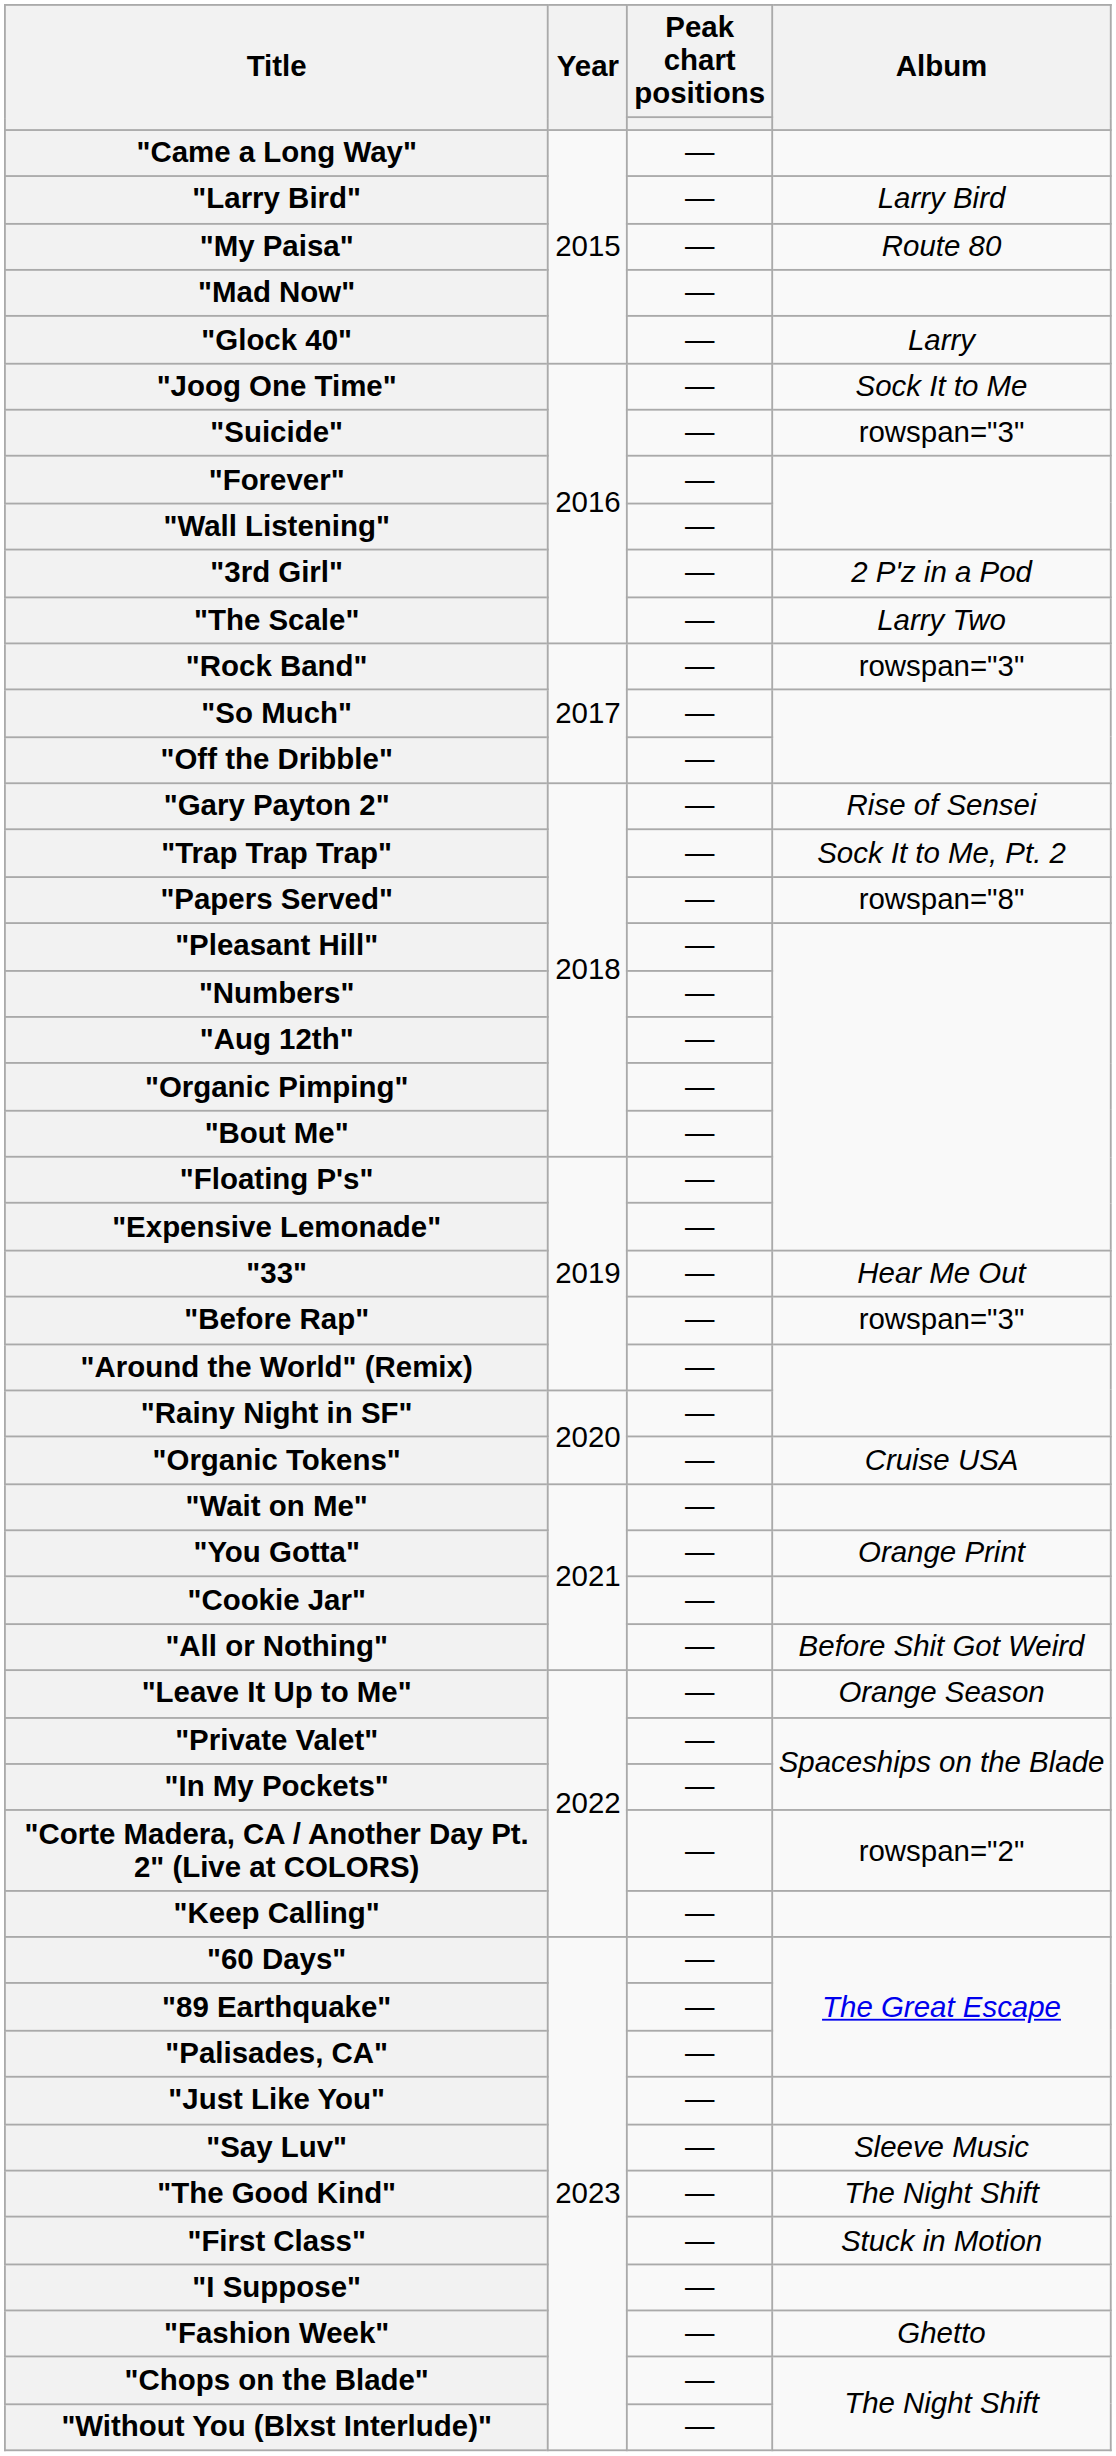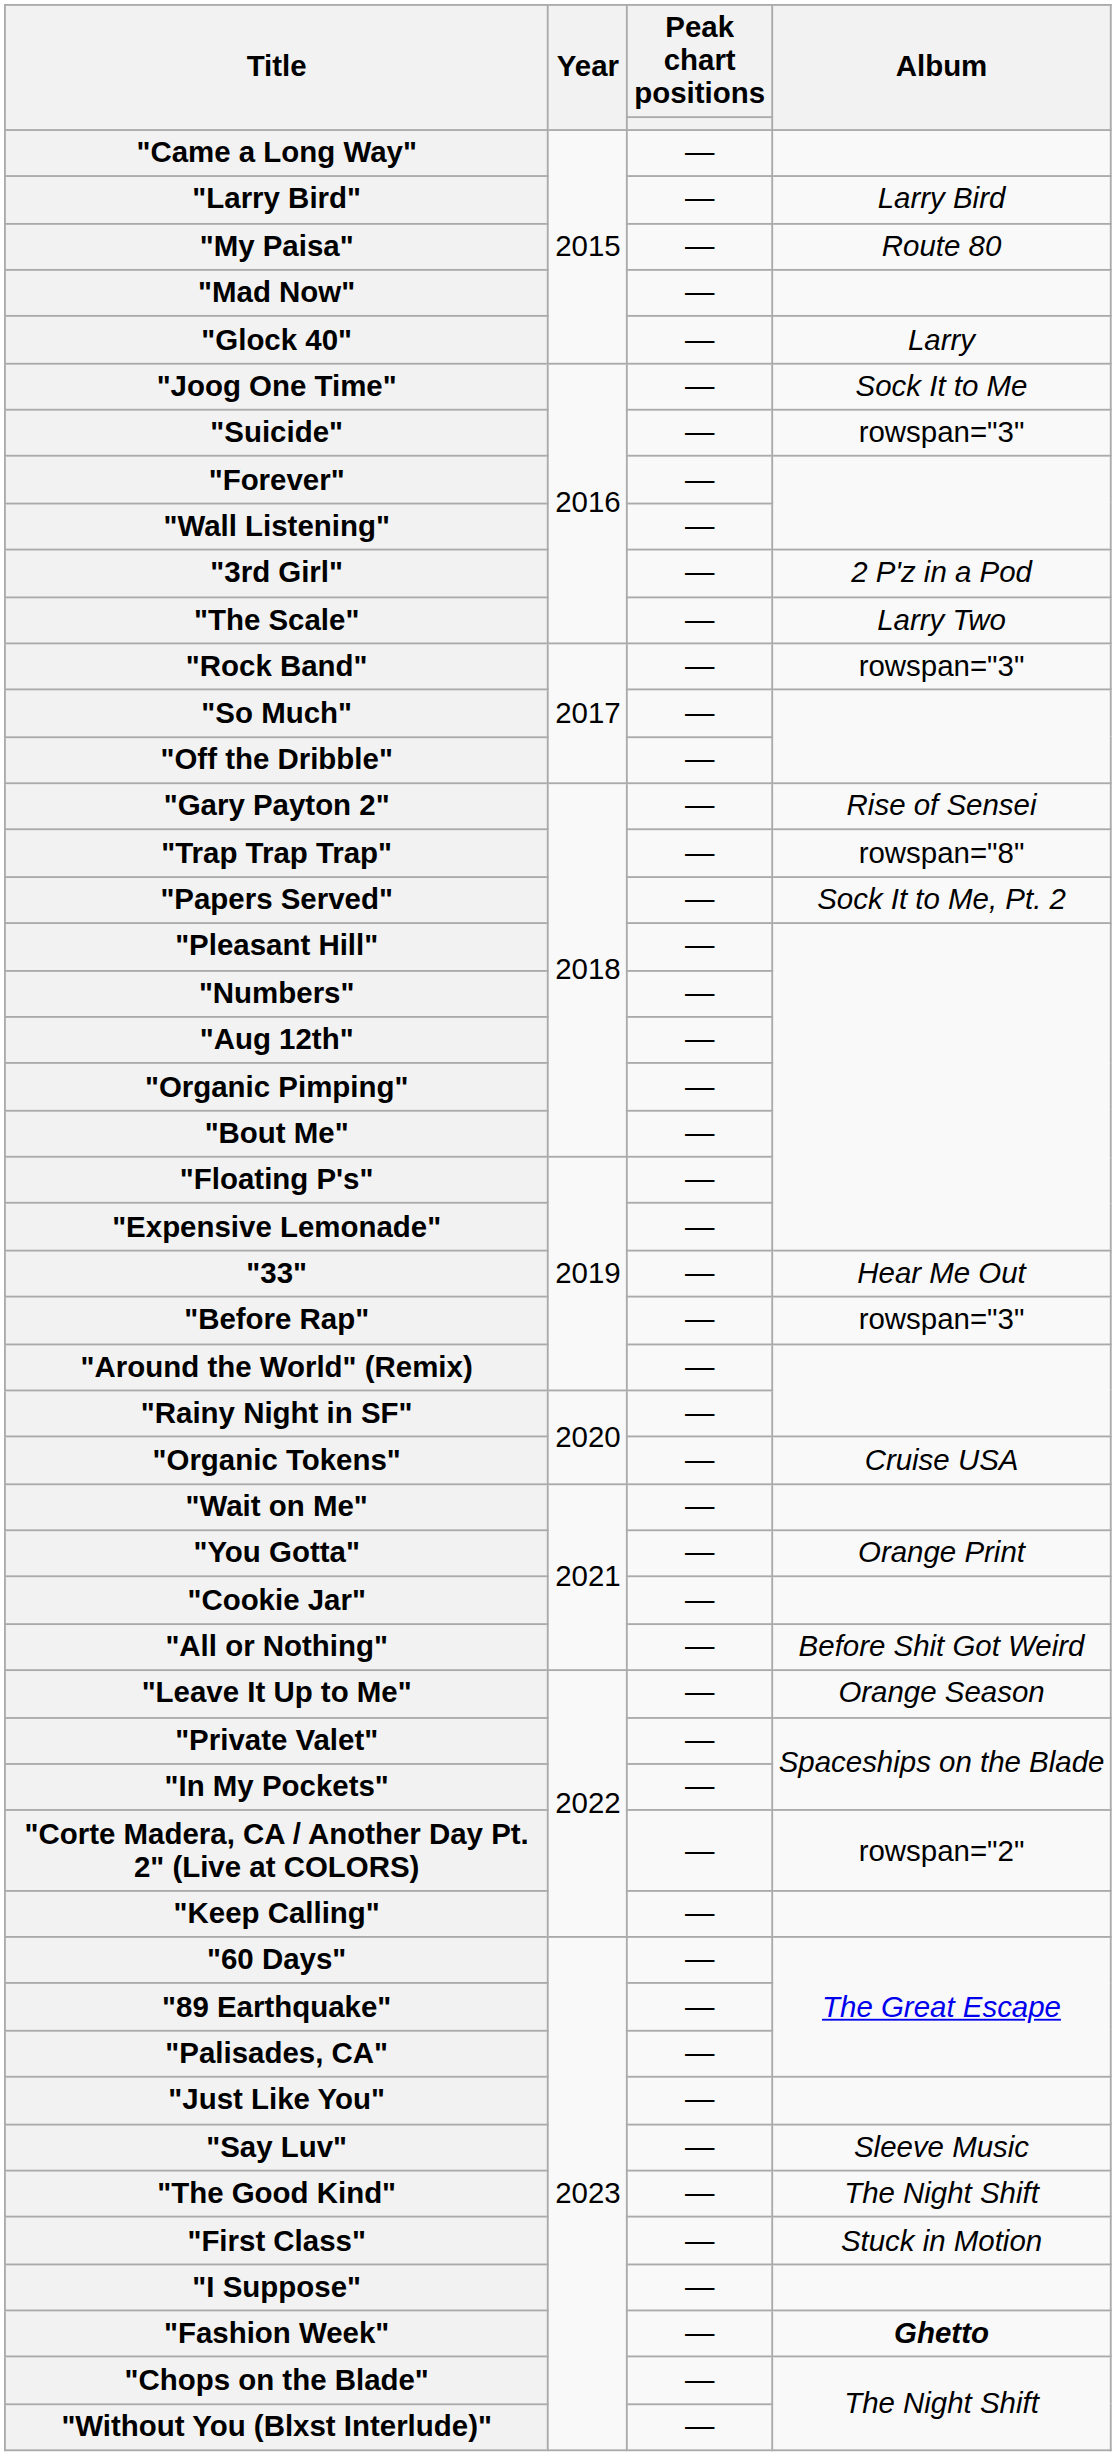(942, 852) Sock It to Me, Pt. 2 -> (942, 852) rowspan="8"
(942, 899) rowspan="8" -> (942, 899) Sock It to Me, Pt. 2
(942, 2333) normal -> (942, 2333) bold
